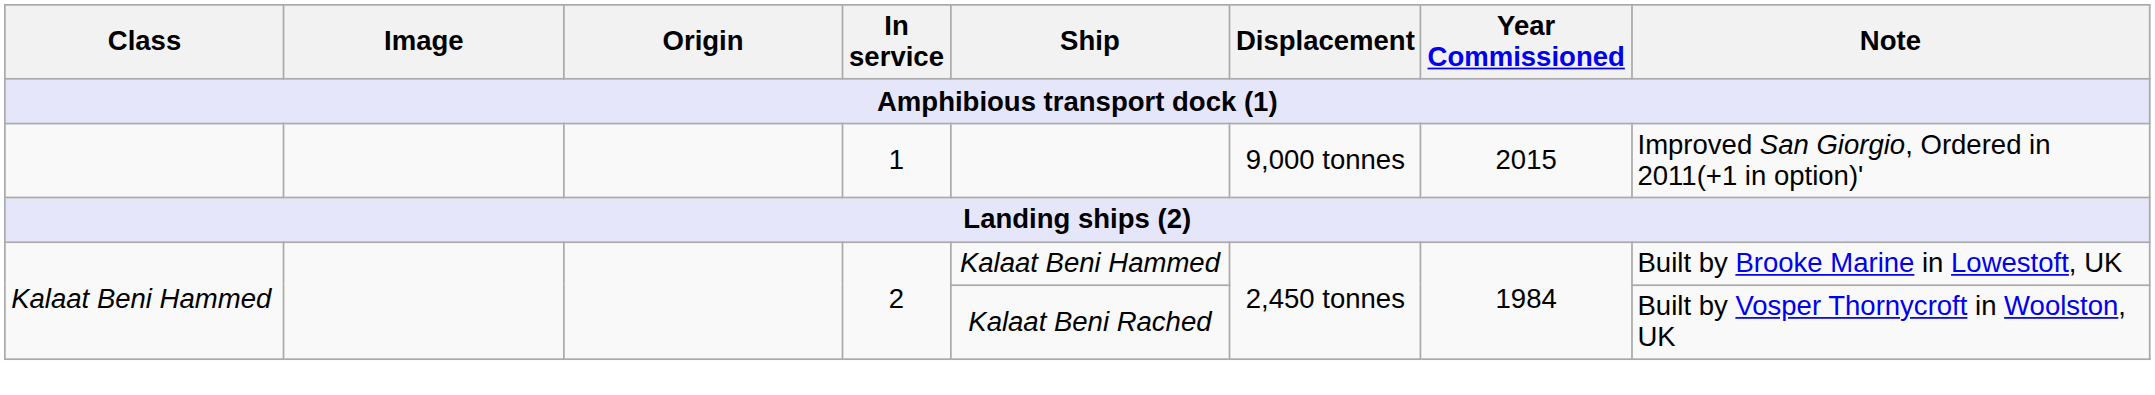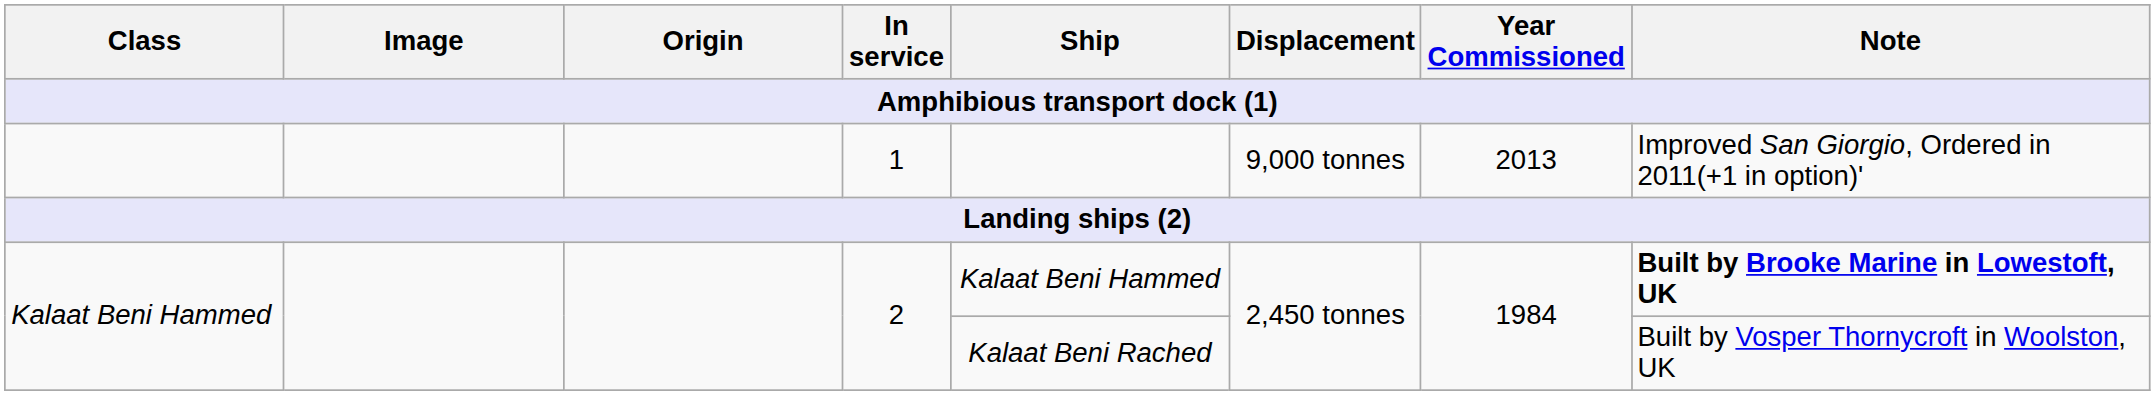(1526, 160) 2015 -> (1526, 160) 2013
(1880, 262) normal -> (1876, 278) bold
